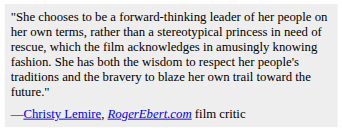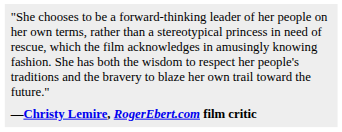(128, 114) normal -> (134, 114) bold
